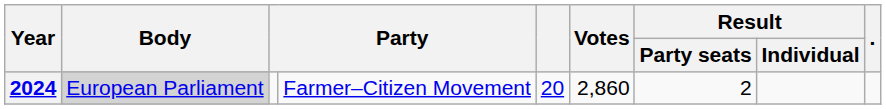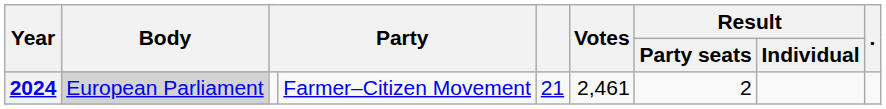(552, 88) 20 -> (552, 88) 21
(603, 88) 2,860 -> (603, 88) 2,461
